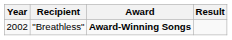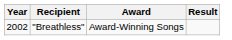(140, 27) bold -> (136, 27) normal
